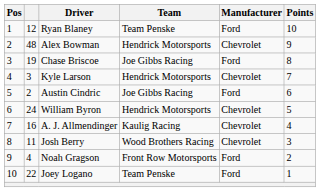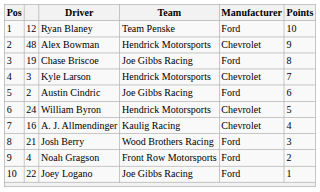(31, 141) 11 -> (31, 141) 21
(241, 141) Chevrolet -> (231, 141) Ford
(149, 173) Team Penske -> (157, 173) Joe Gibbs Racing
